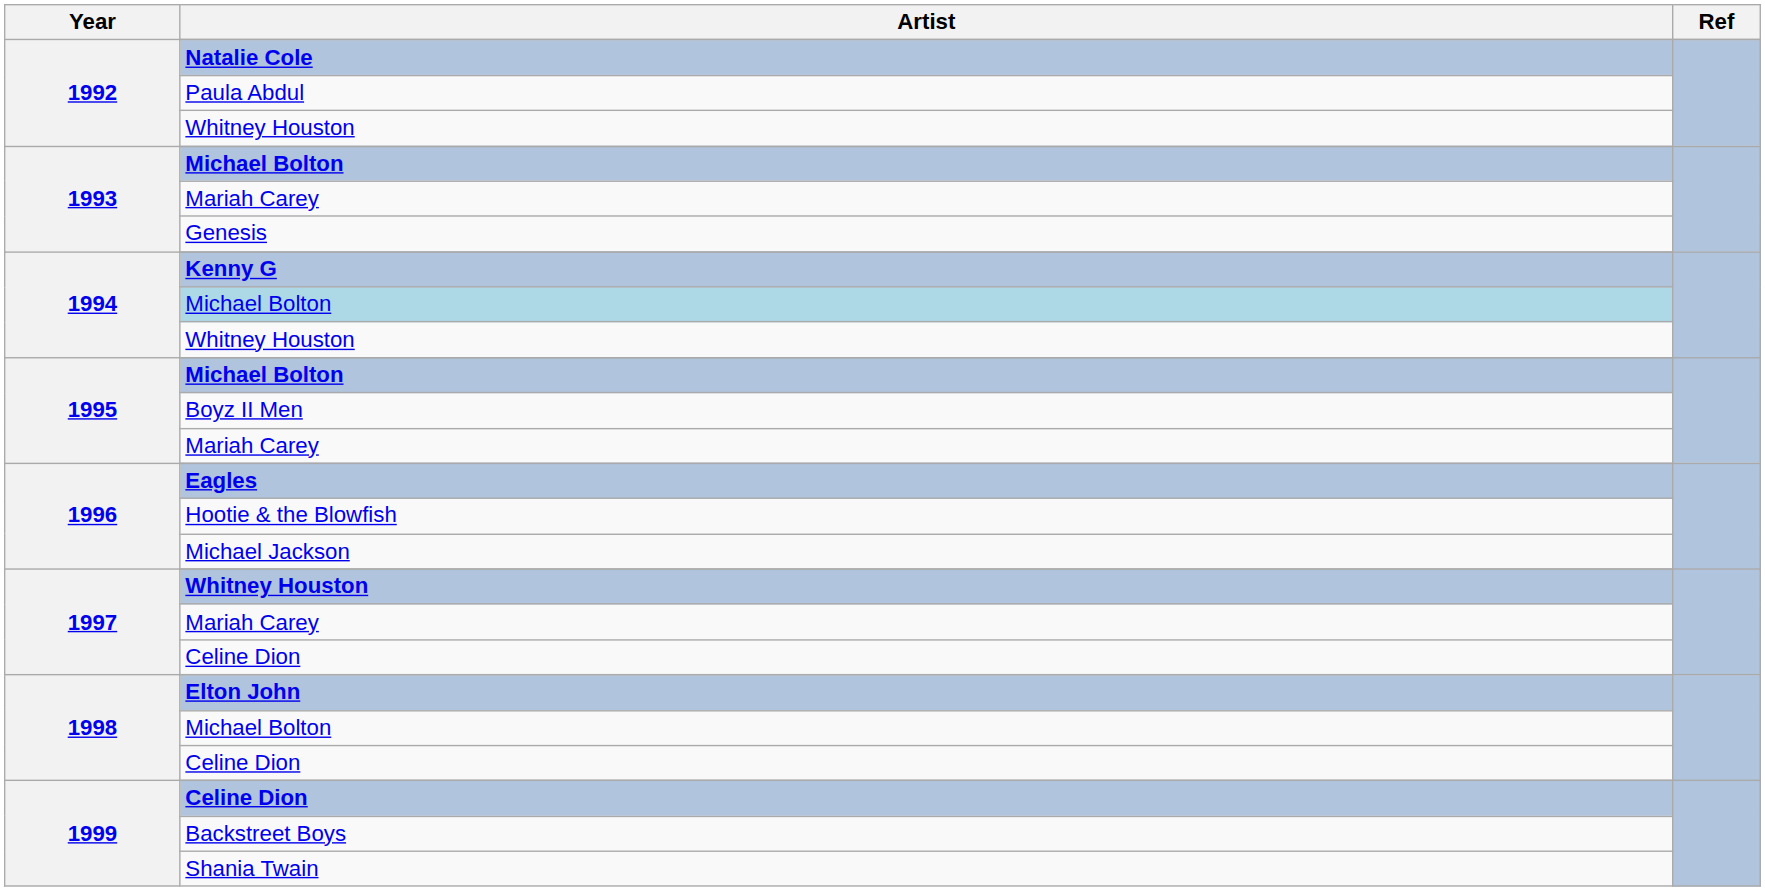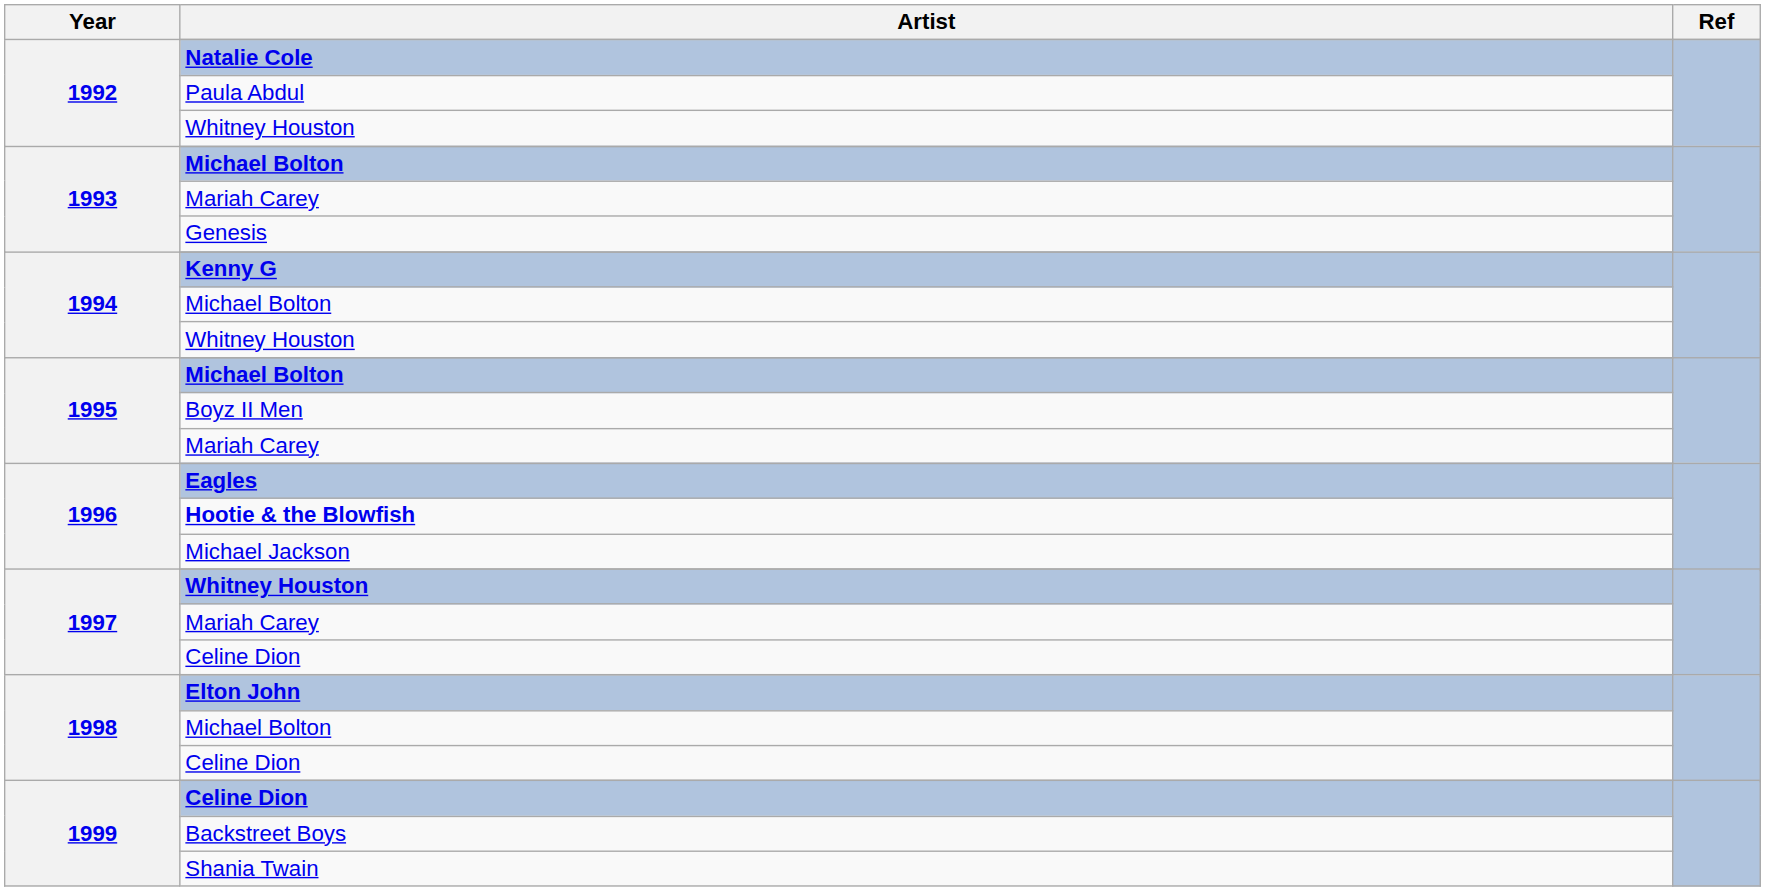(258, 304) lightblue background -> (258, 304) no background
(291, 515) normal -> (300, 515) bold
